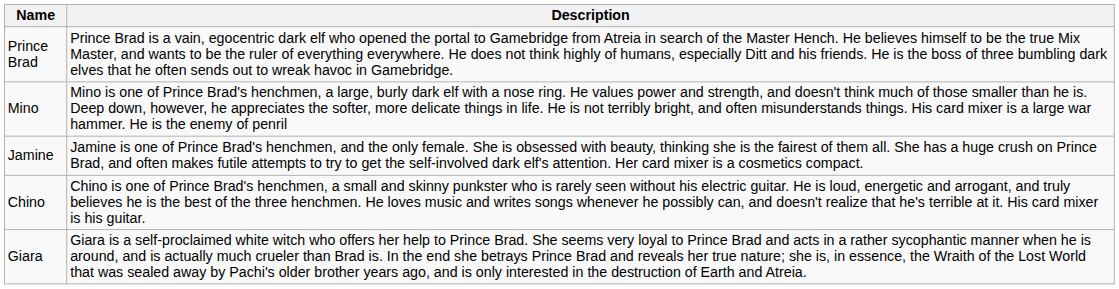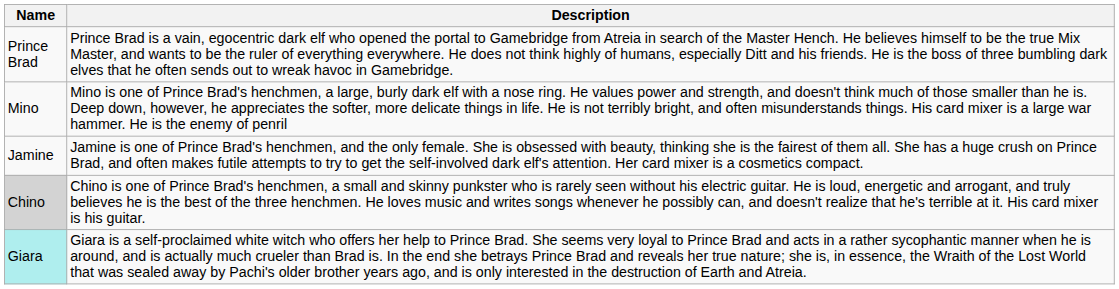(26, 202) no background -> (26, 202) lightgrey background
(25, 256) no background -> (25, 256) paleturquoise background
